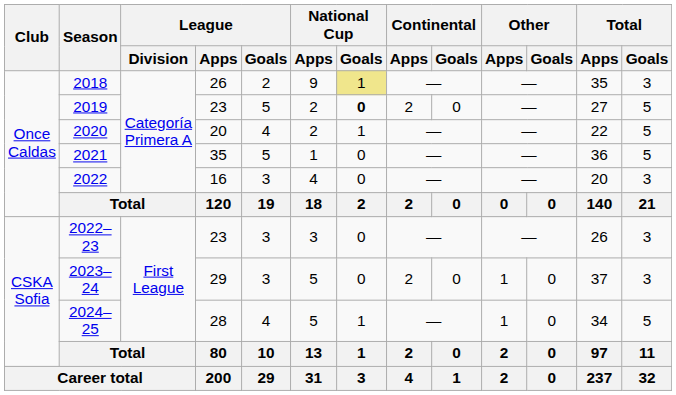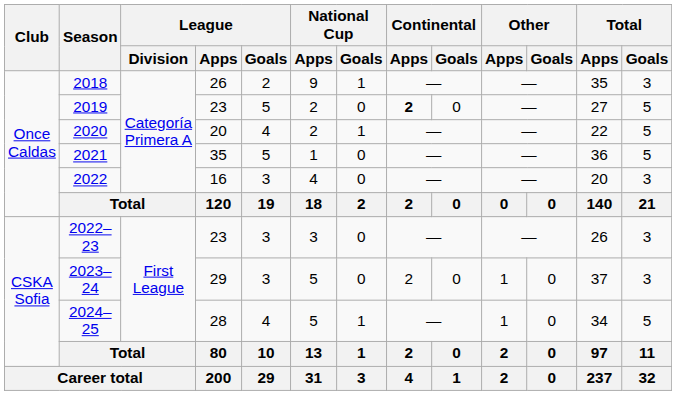(361, 82) khaki background -> (361, 82) no background
(361, 107) bold -> (361, 107) normal
(409, 107) normal -> (409, 107) bold
